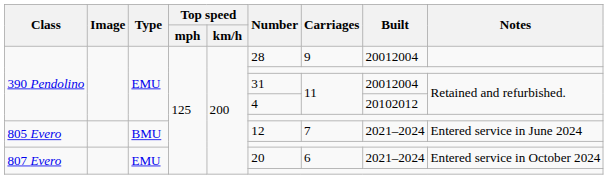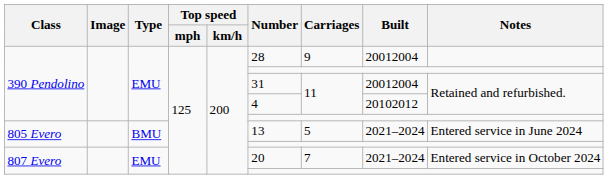(258, 131) 12 -> (258, 131) 13
(307, 131) 7 -> (307, 131) 5
(307, 157) 6 -> (307, 157) 7
